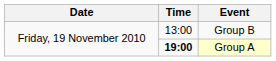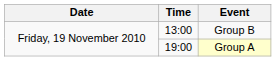(178, 47) bold -> (178, 47) normal
